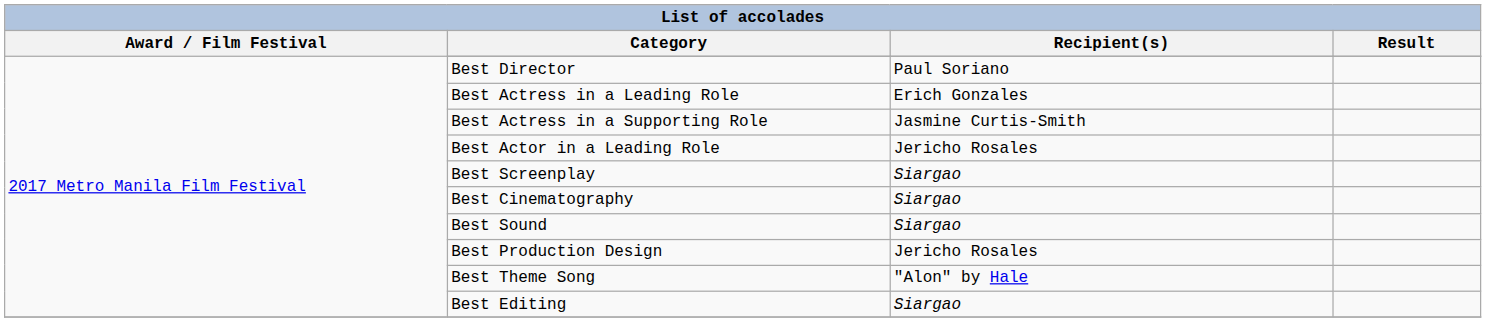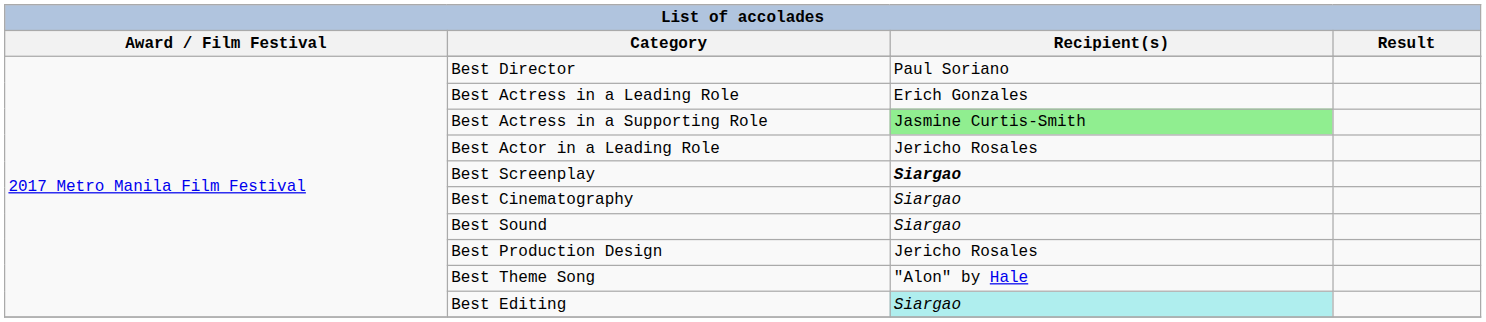(990, 122) no background -> (990, 122) lightgreen background
(927, 174) normal -> (927, 174) bold
(927, 304) no background -> (927, 304) paleturquoise background
